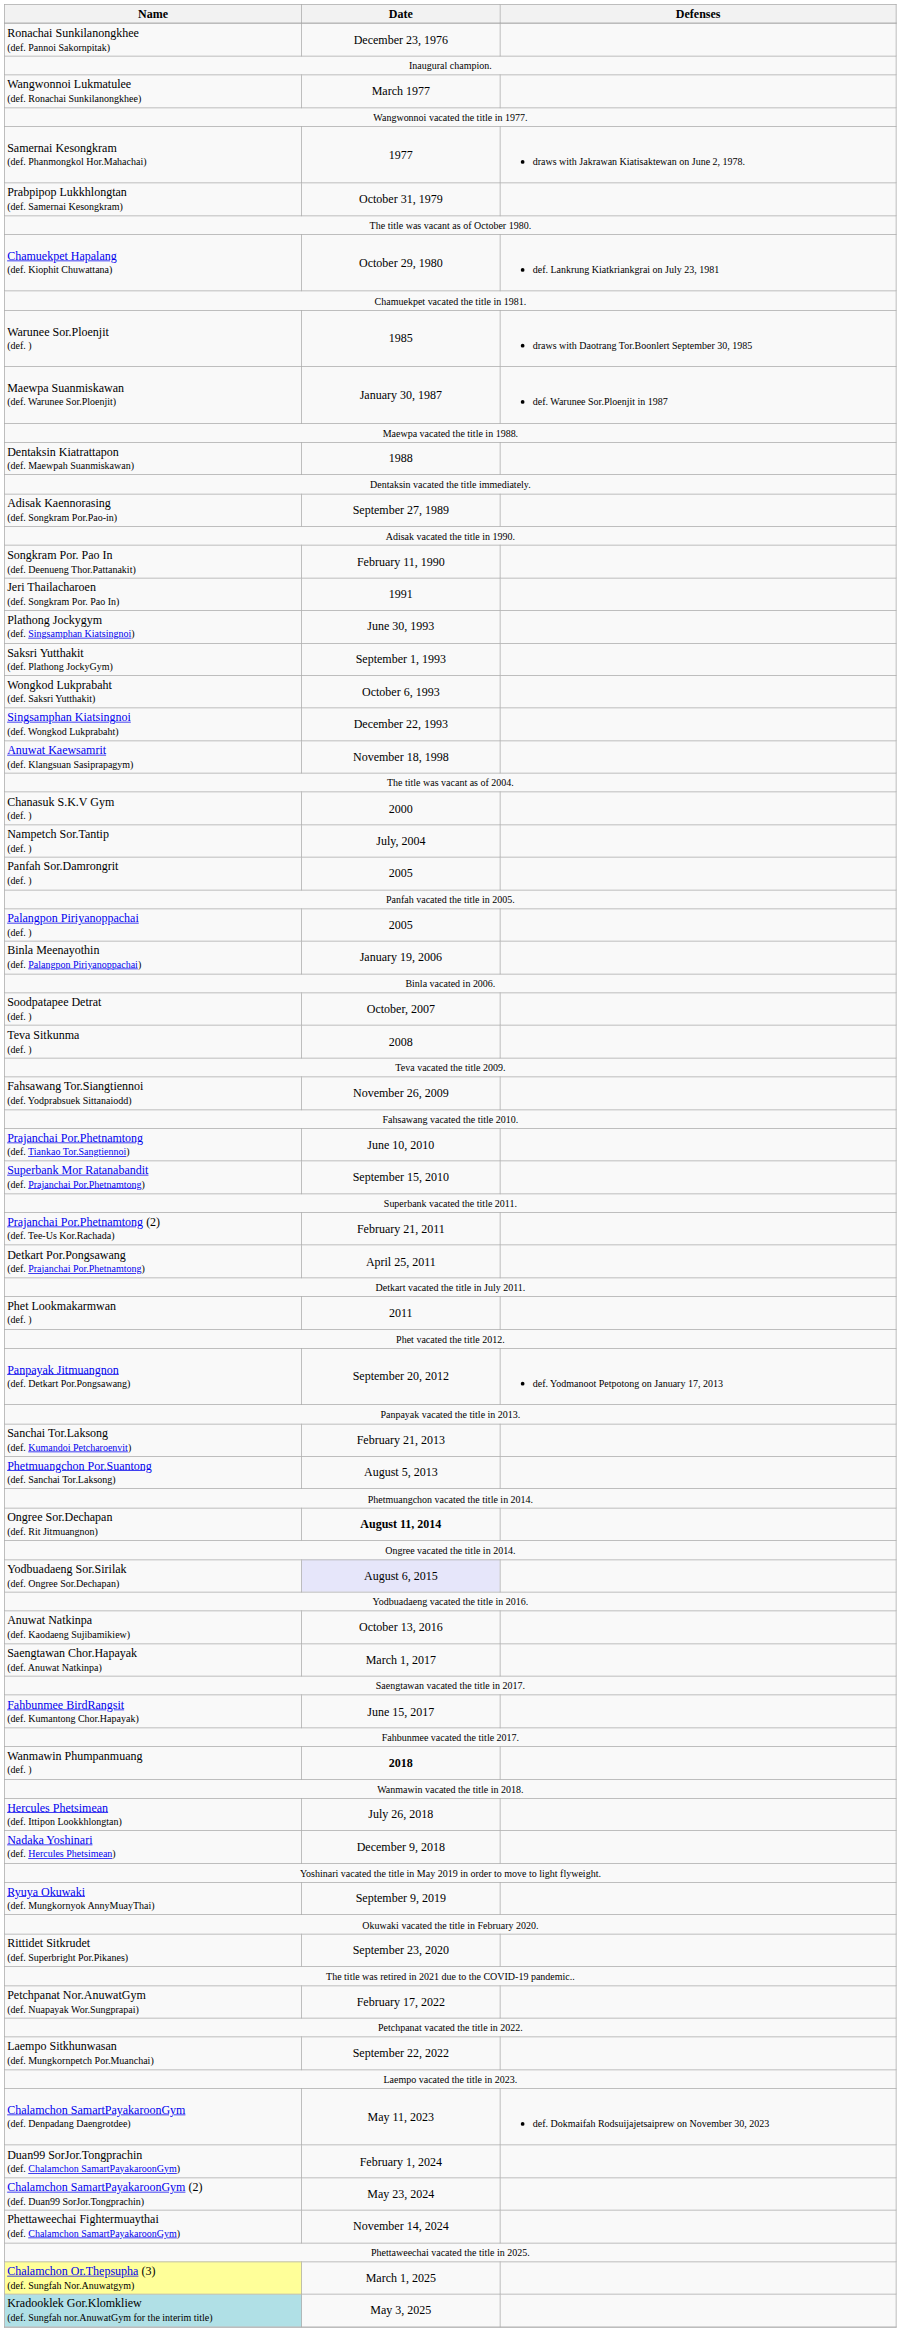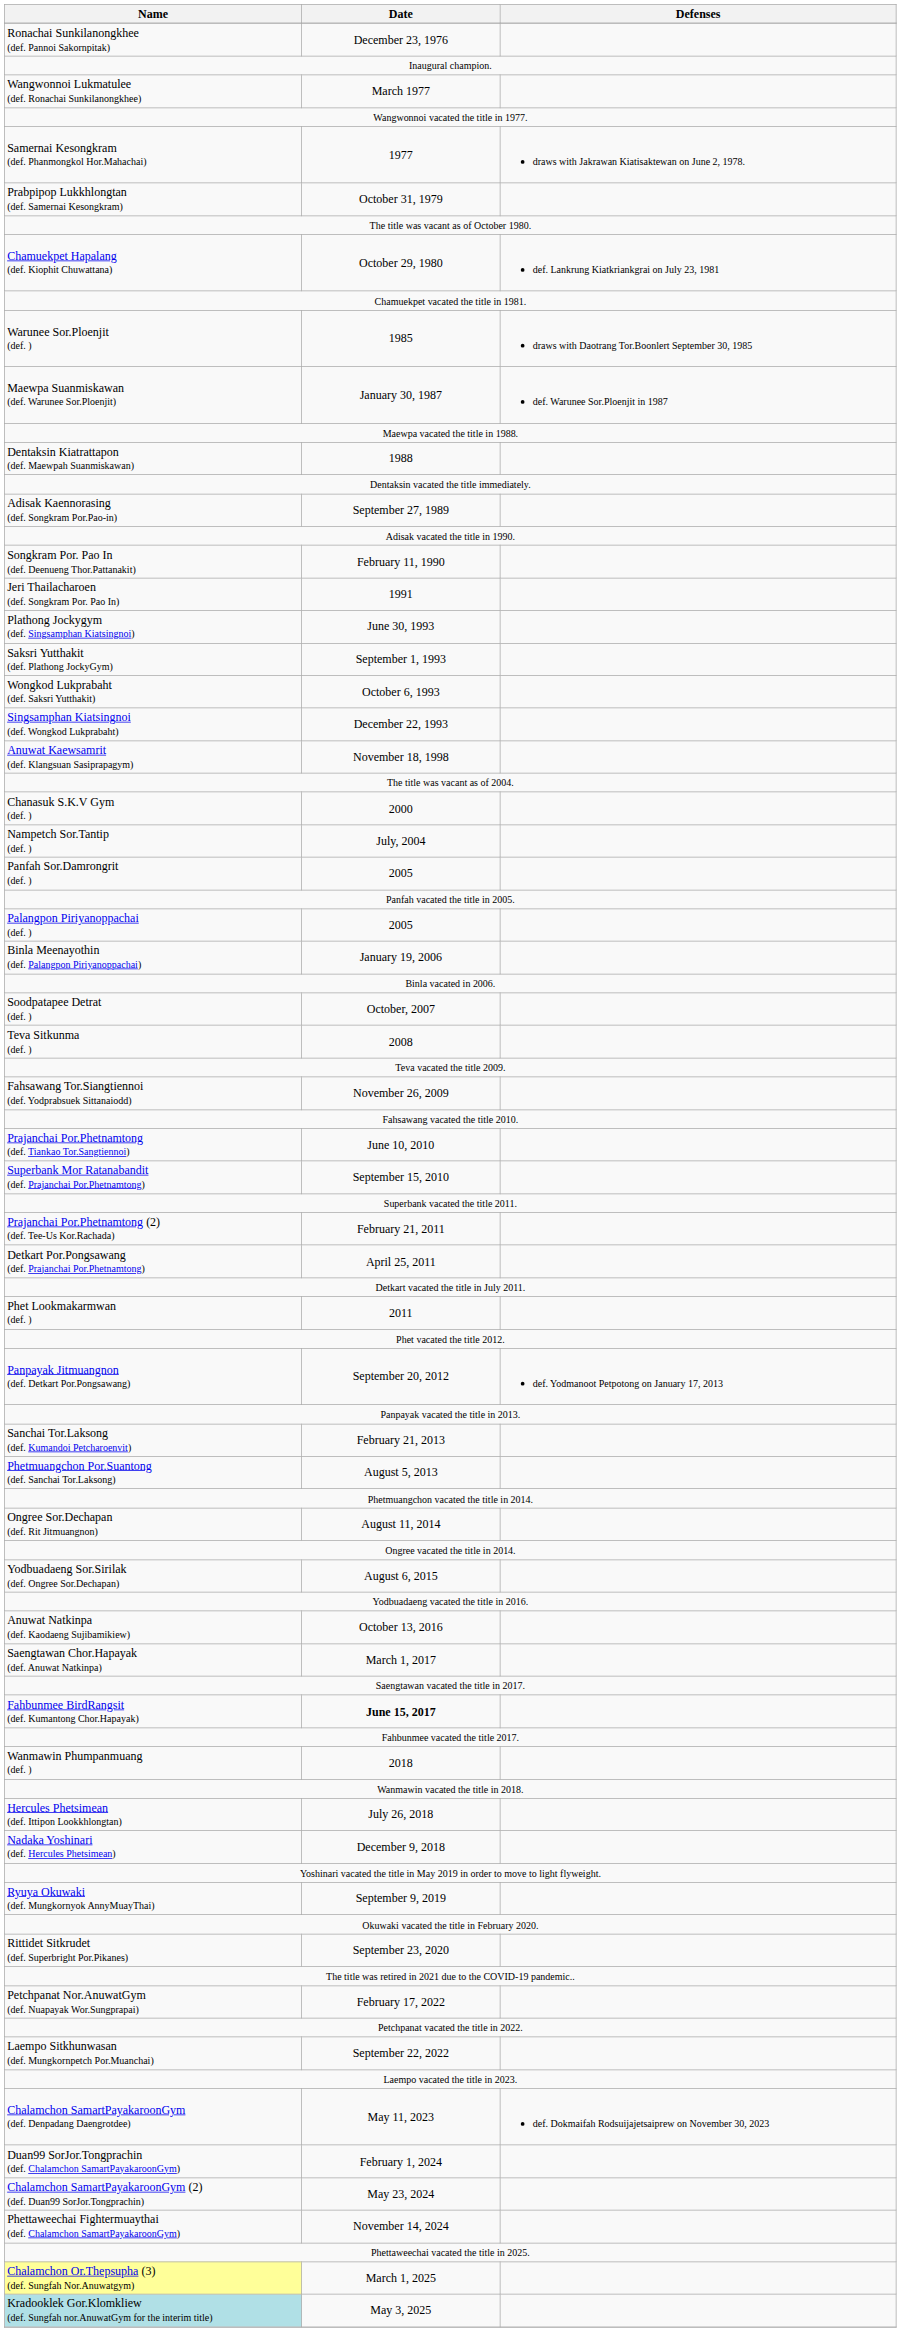(401, 1524) bold -> (401, 1524) normal
(401, 1575) lavender background -> (401, 1575) no background
(401, 1711) normal -> (401, 1711) bold
(401, 1763) bold -> (401, 1763) normal
